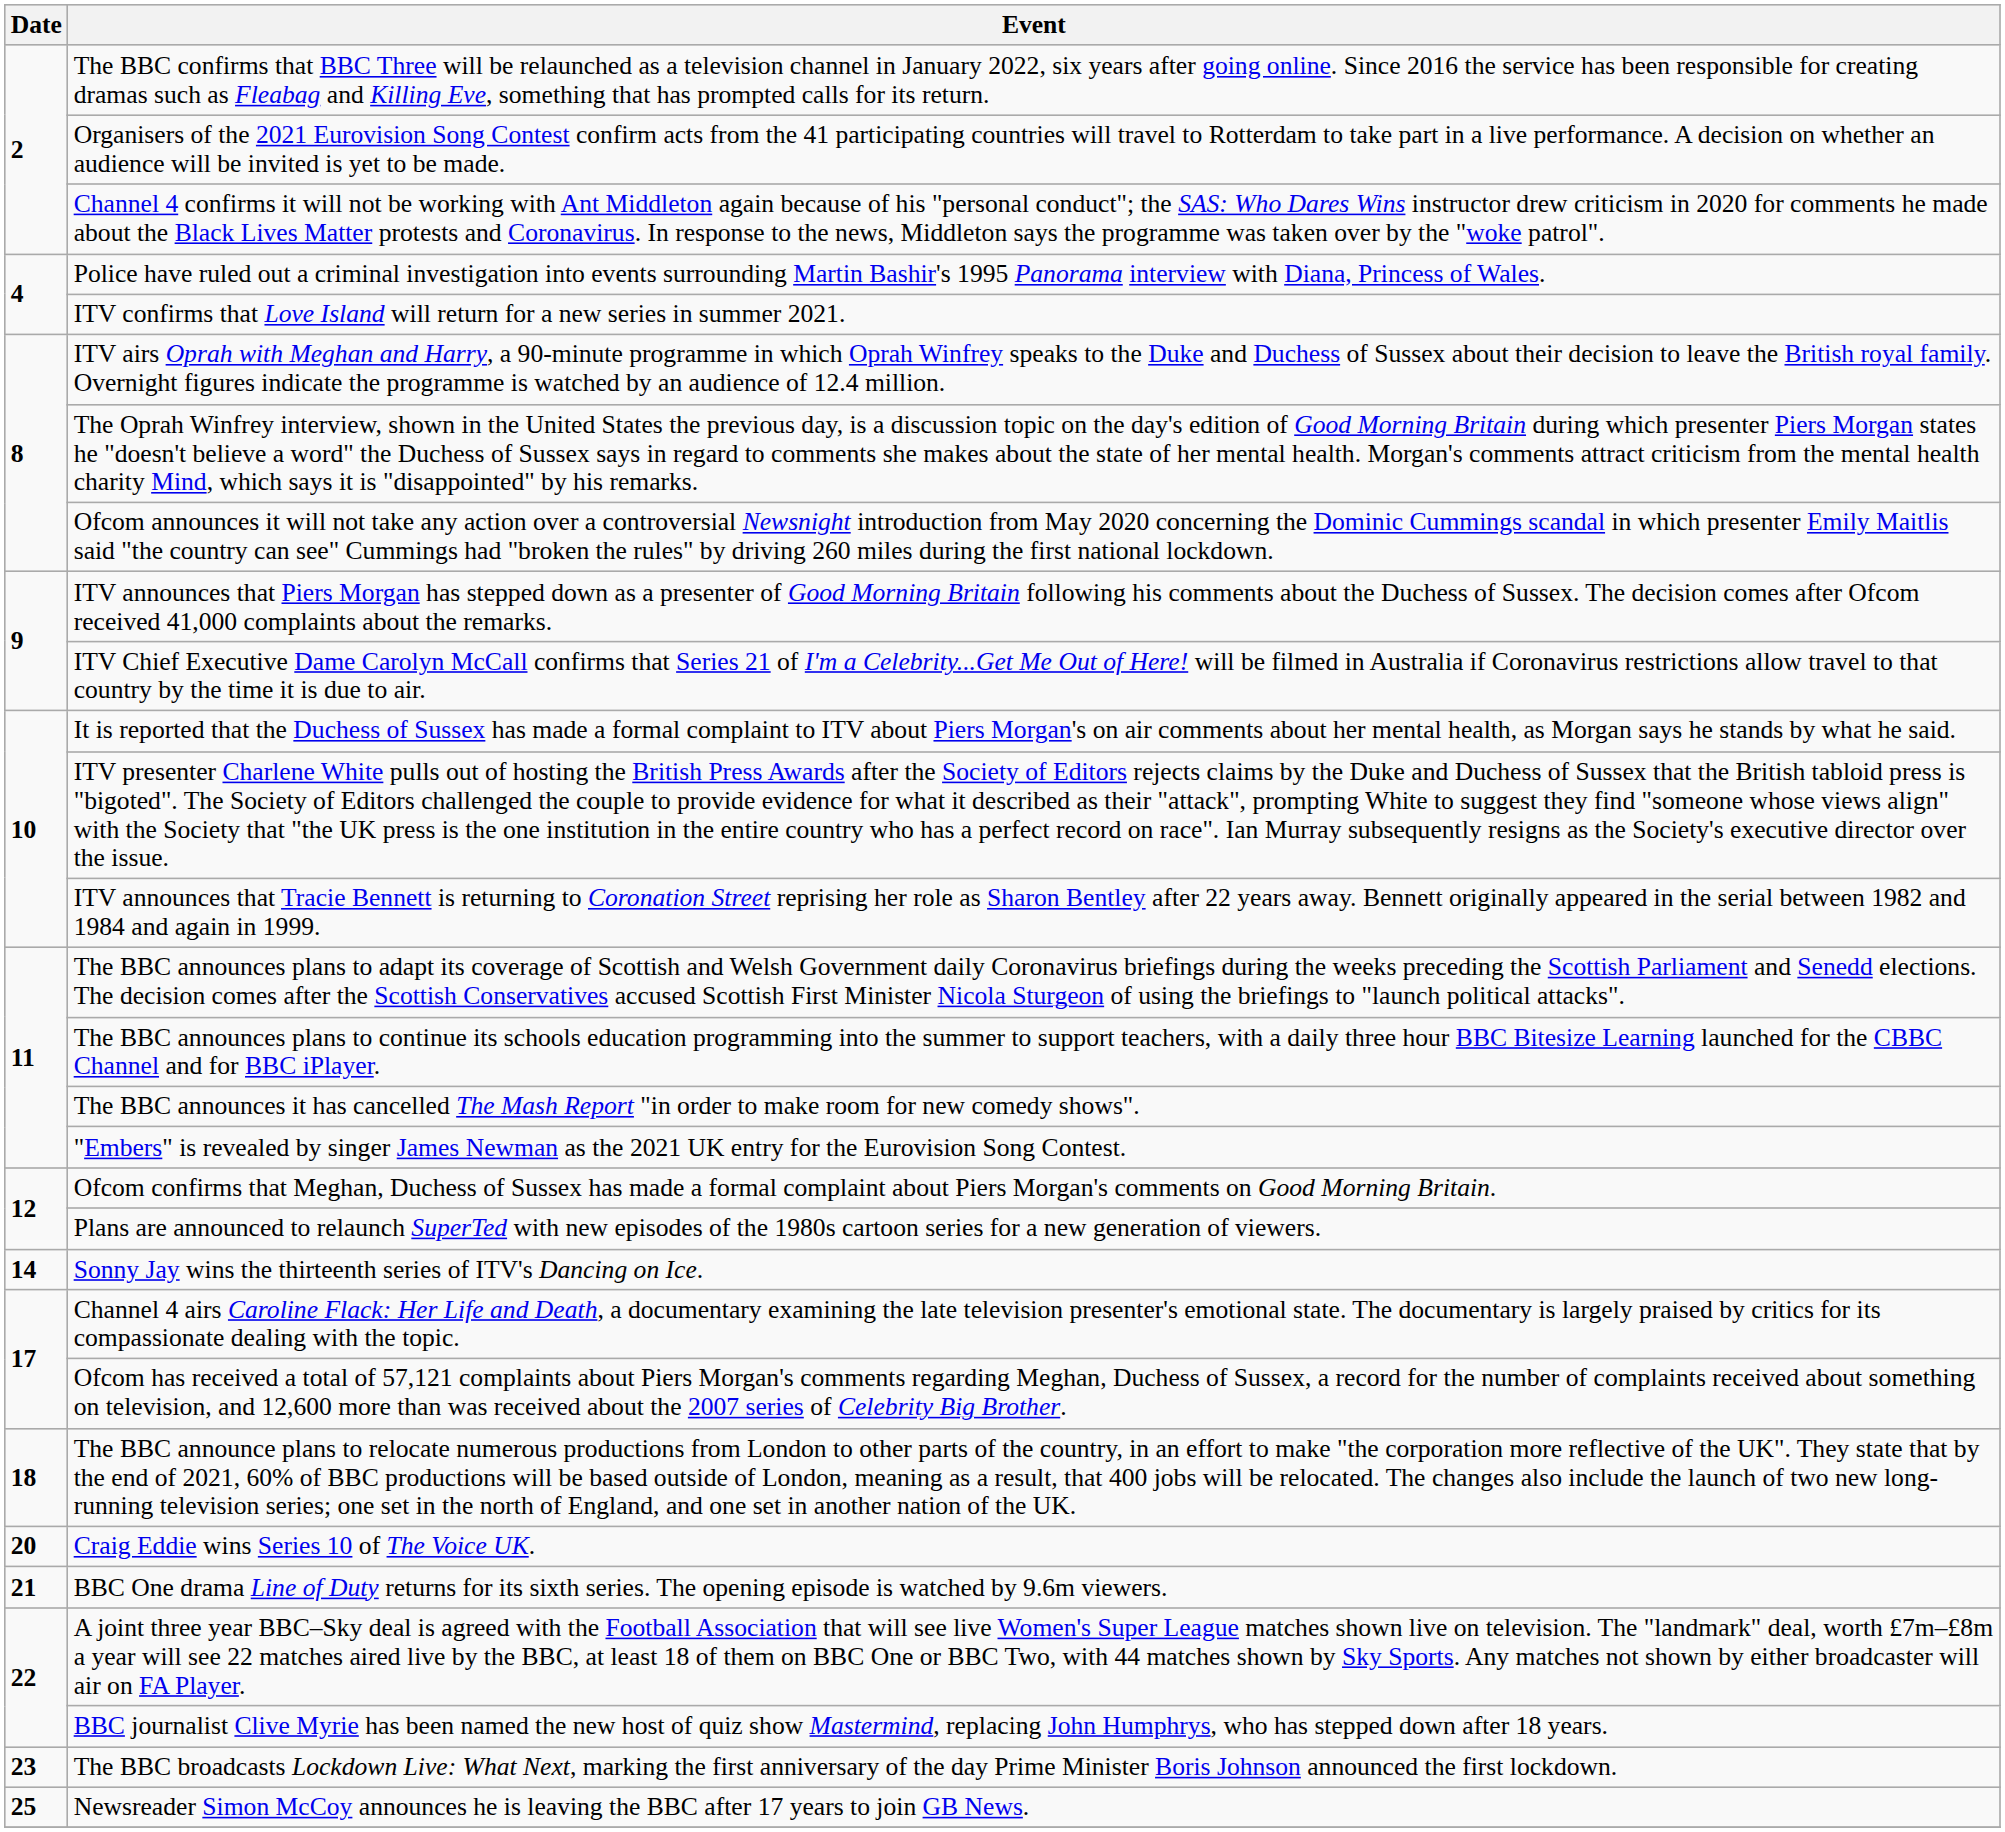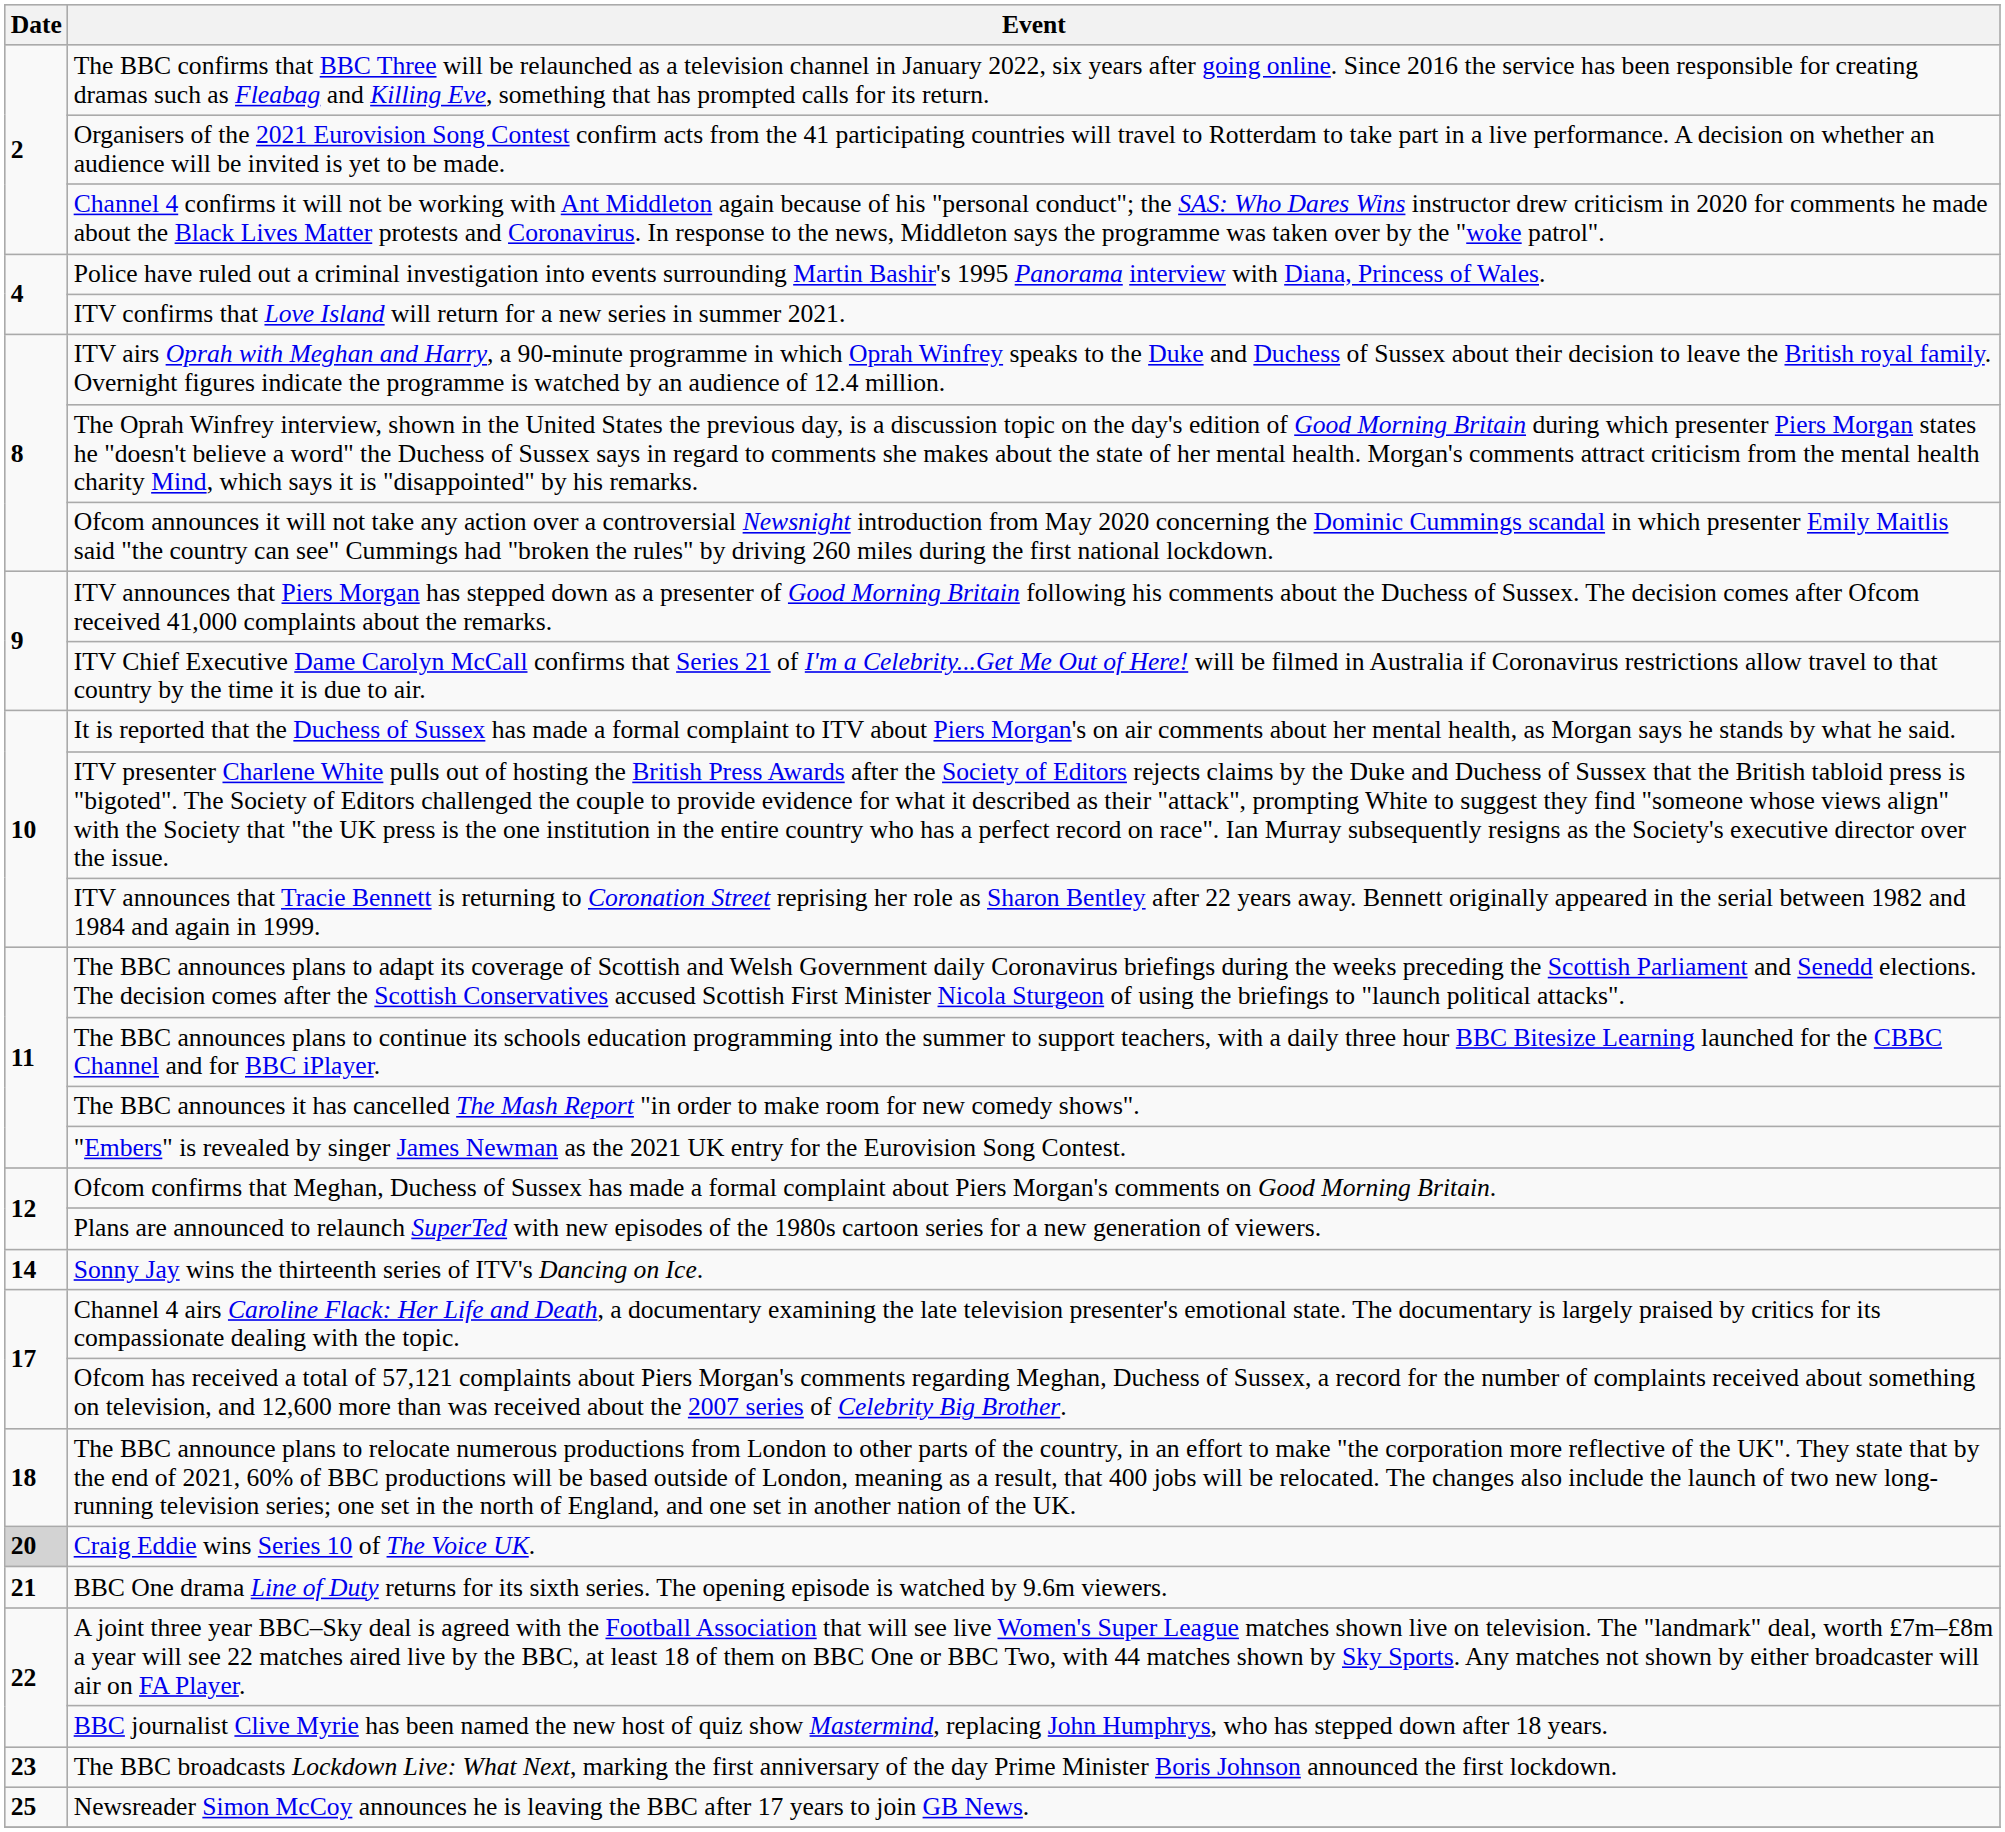(24, 1546) no background -> (24, 1546) lightgrey background
